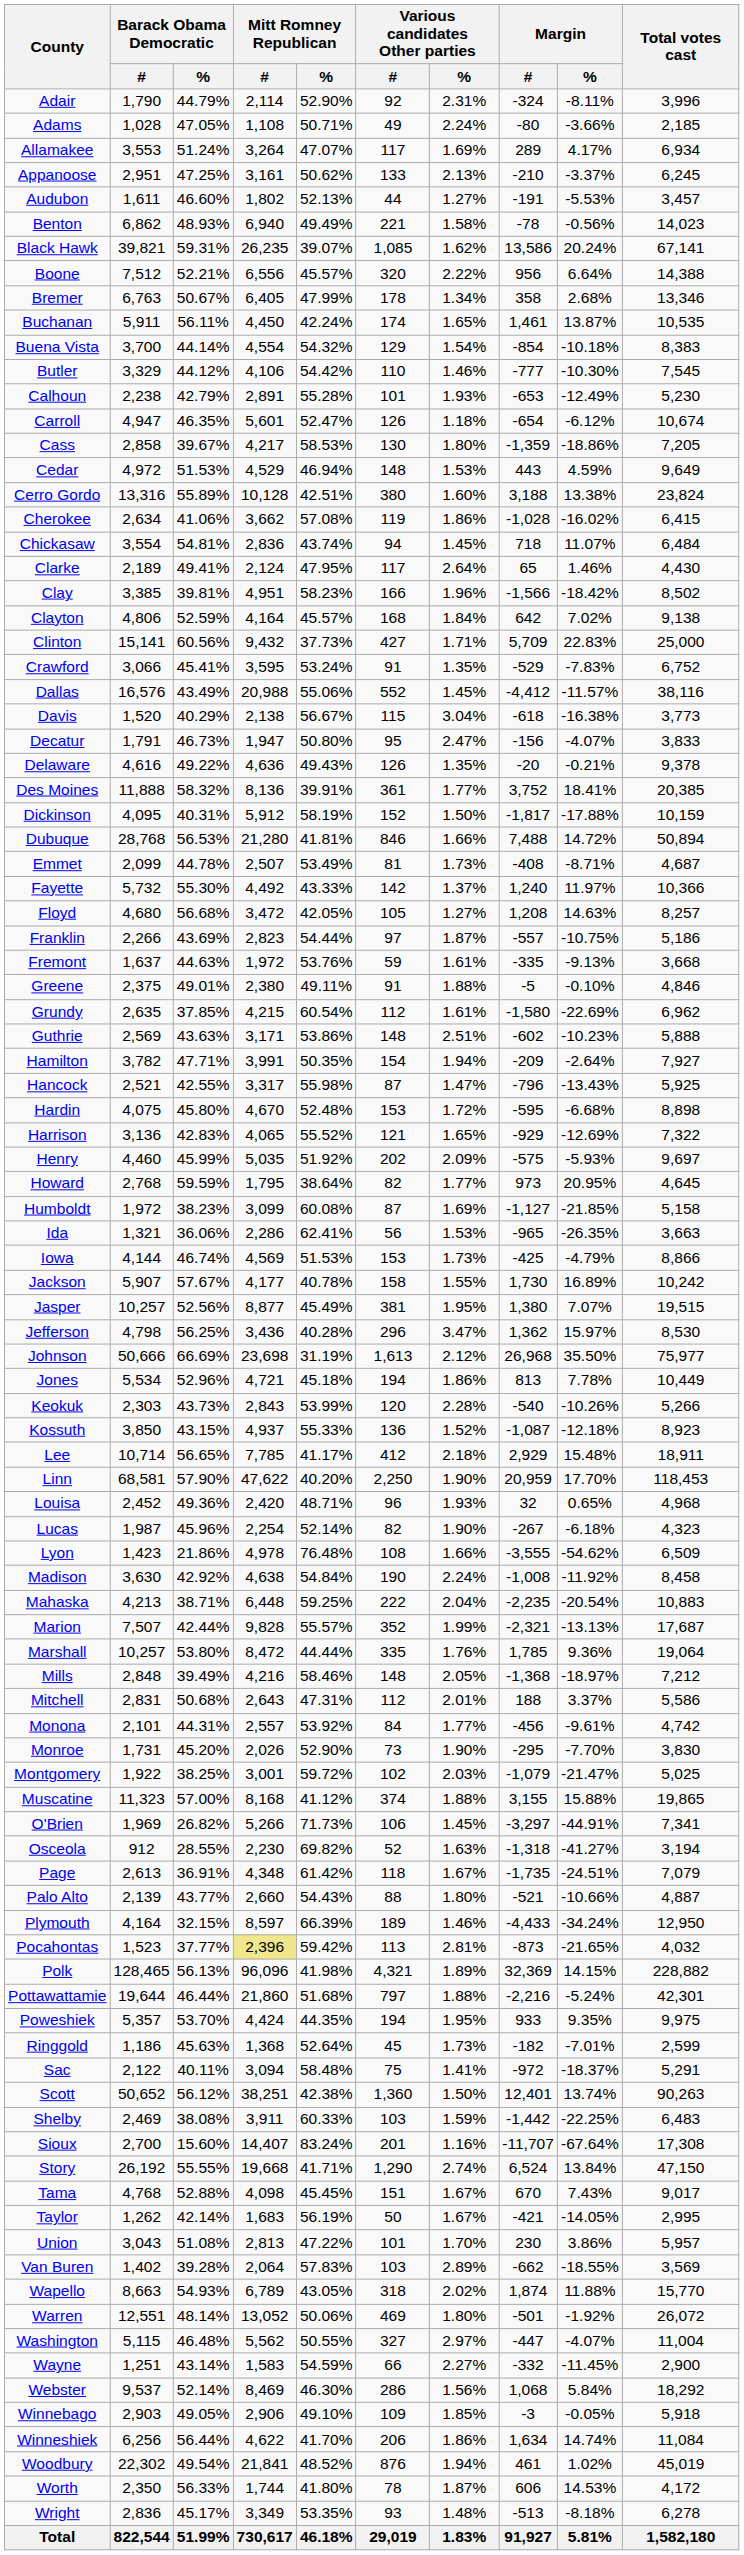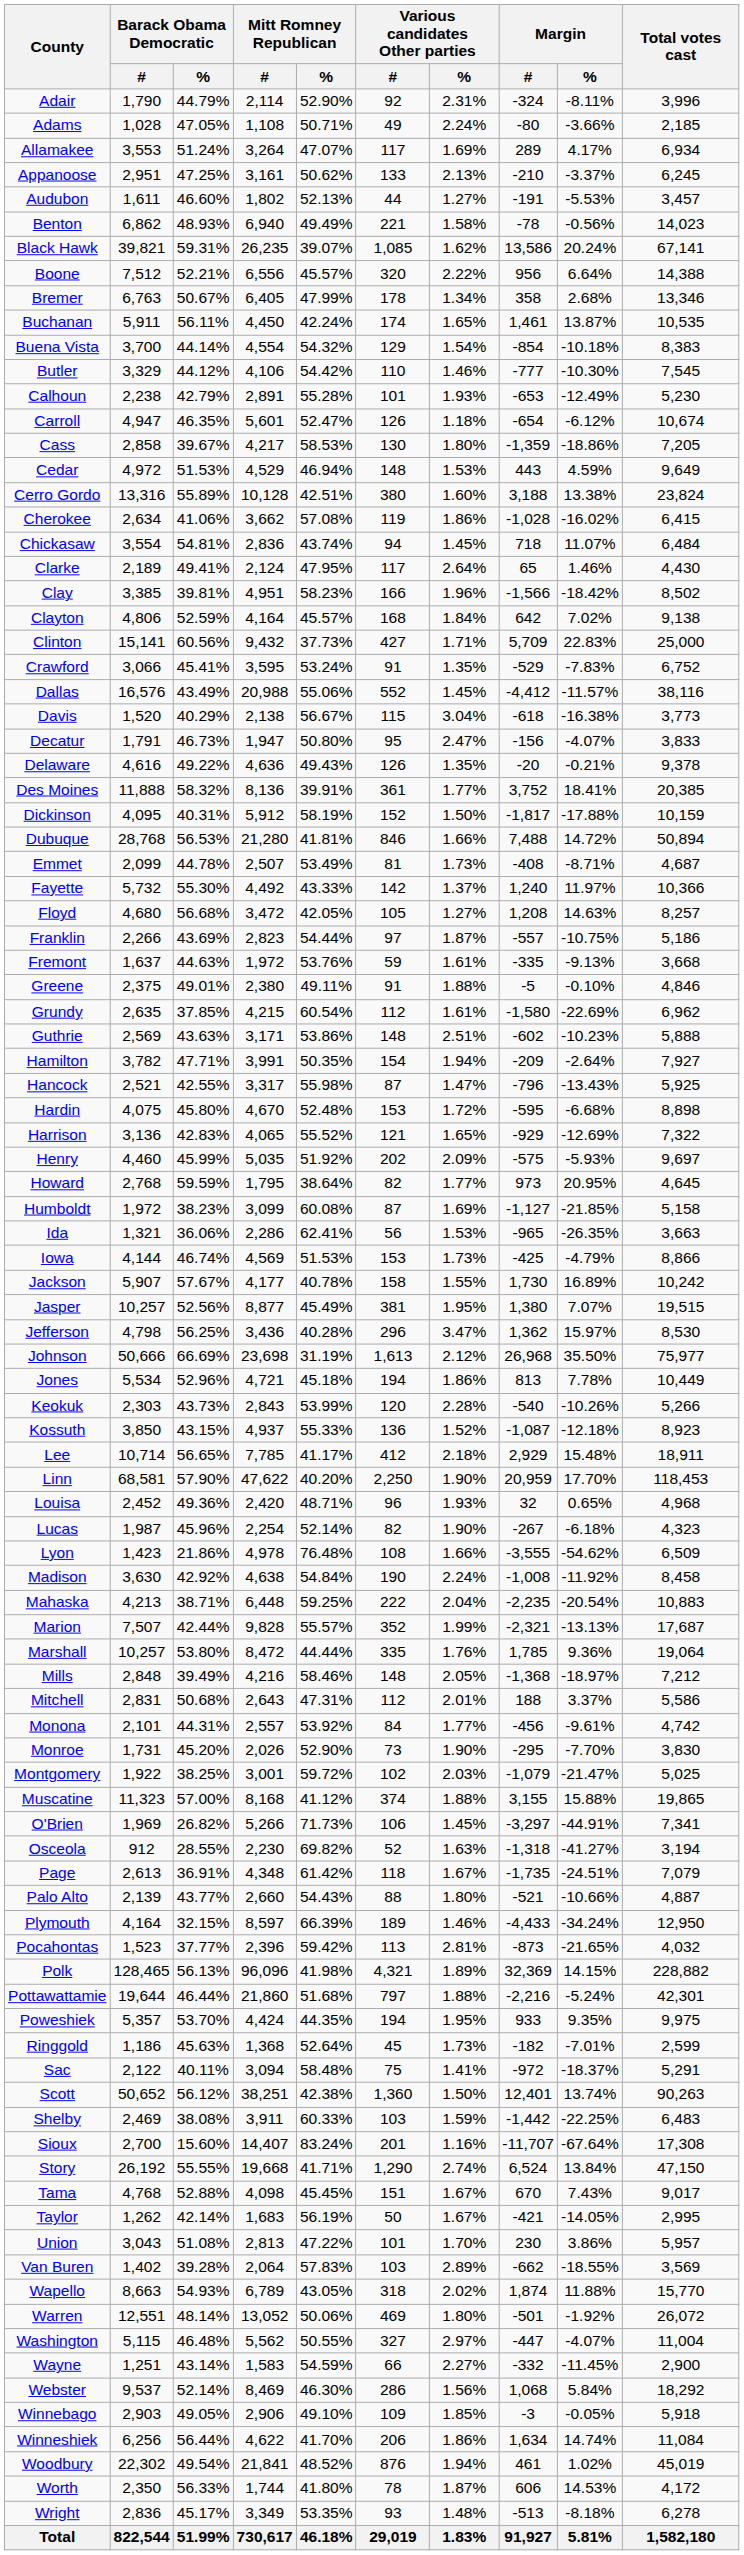(265, 1946) khaki background -> (265, 1946) no background
